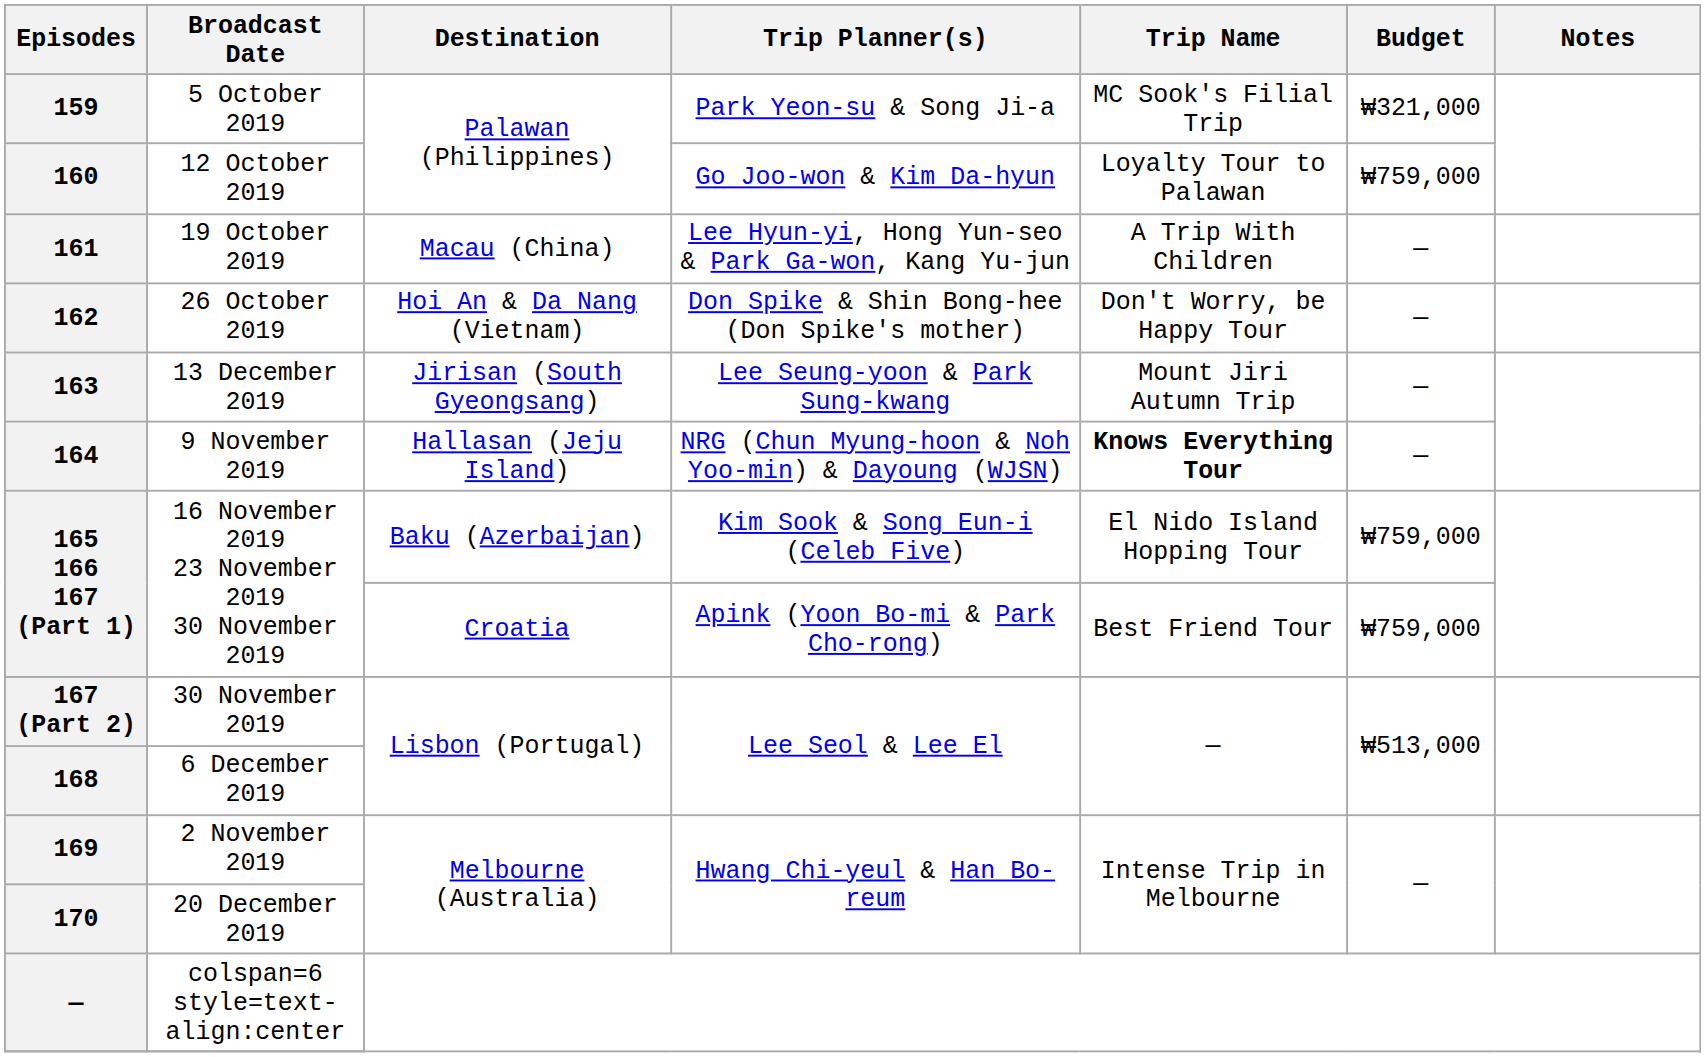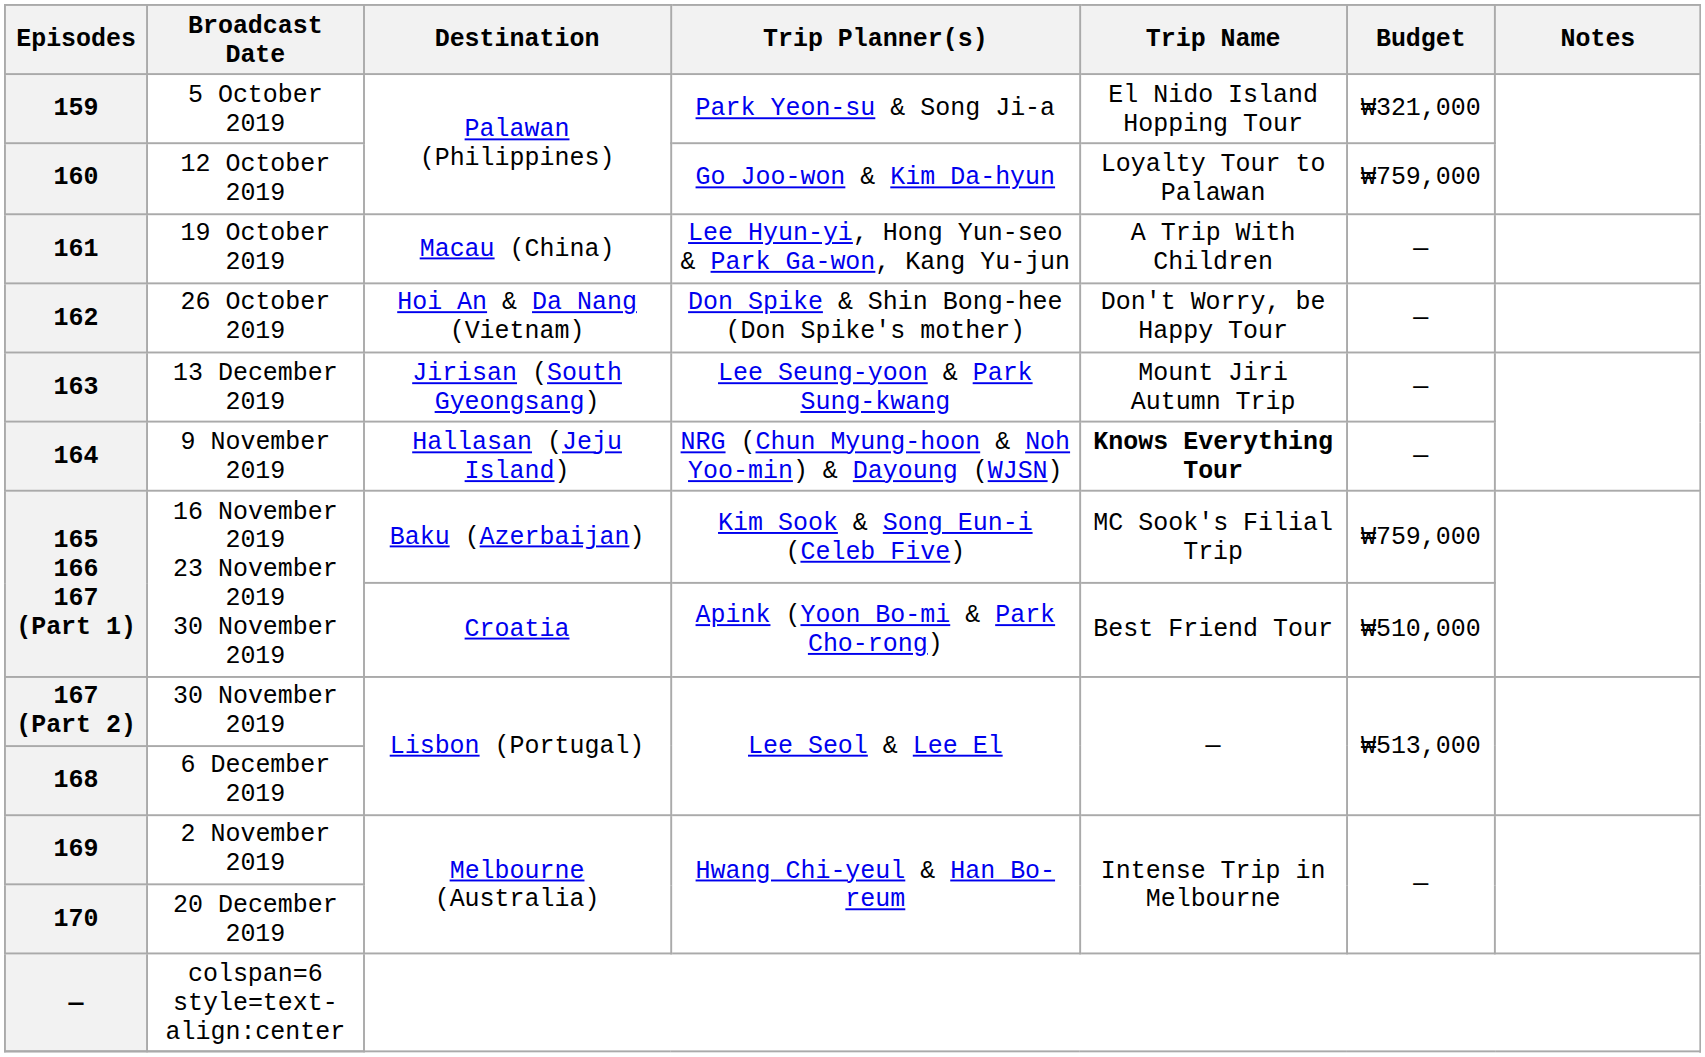(1213, 109) MC Sook's Filial Trip -> (1213, 109) El Nido Island Hopping Tour
(1213, 537) El Nido Island Hopping Tour -> (1213, 537) MC Sook's Filial Trip
(1421, 630) ₩759,000 -> (1421, 630) ₩510,000
